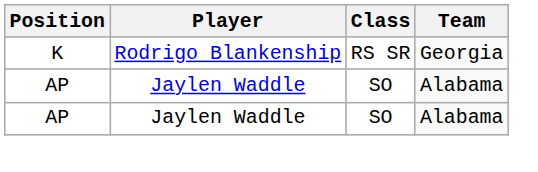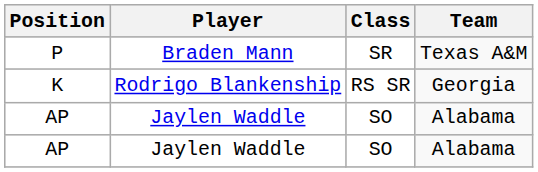+ row: (57, 53)
